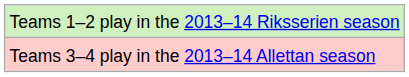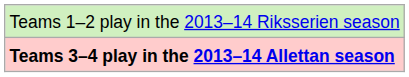(192, 55) normal -> (202, 54) bold
